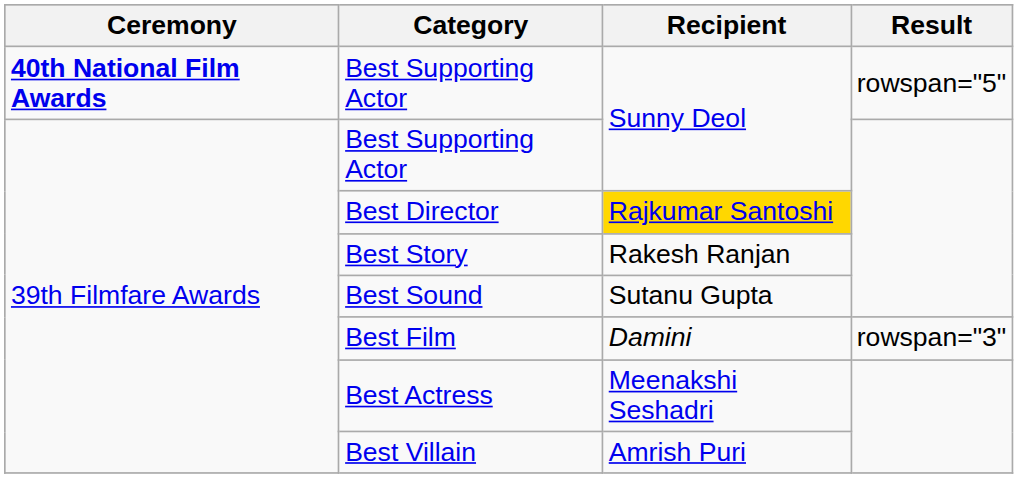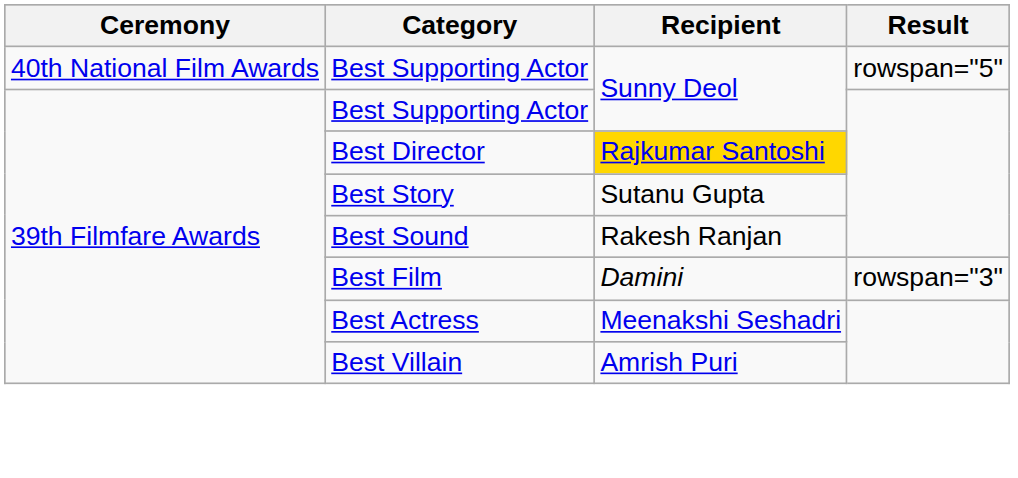(125, 82) bold -> (165, 67) normal
(700, 253) Rakesh Ranjan -> (682, 194) Sutanu Gupta
(691, 295) Sutanu Gupta -> (691, 236) Rakesh Ranjan
